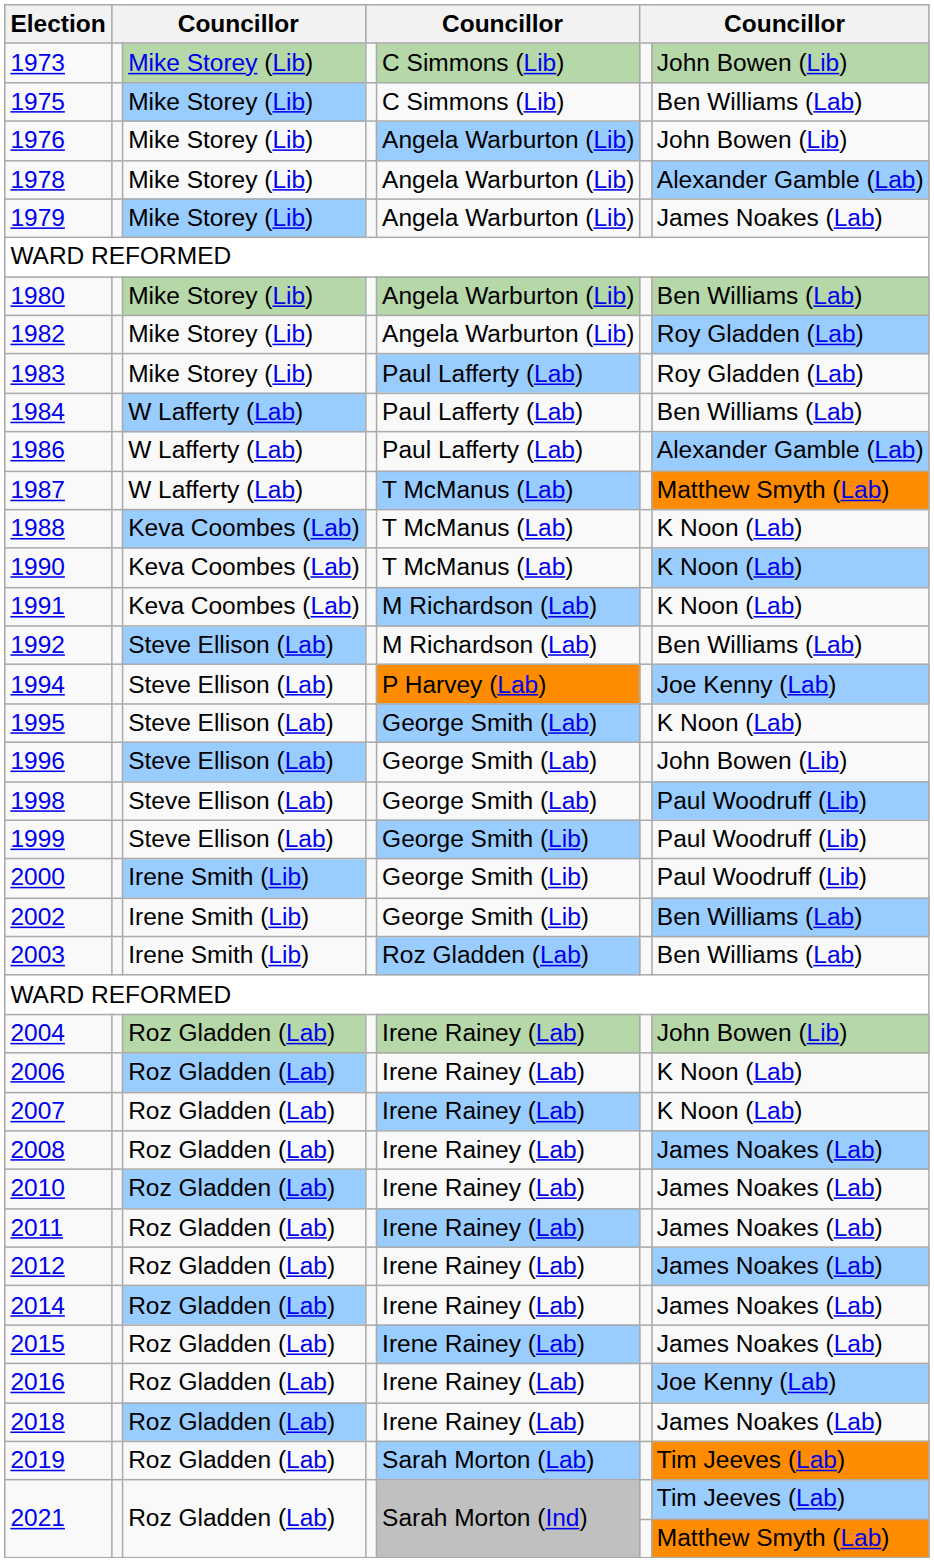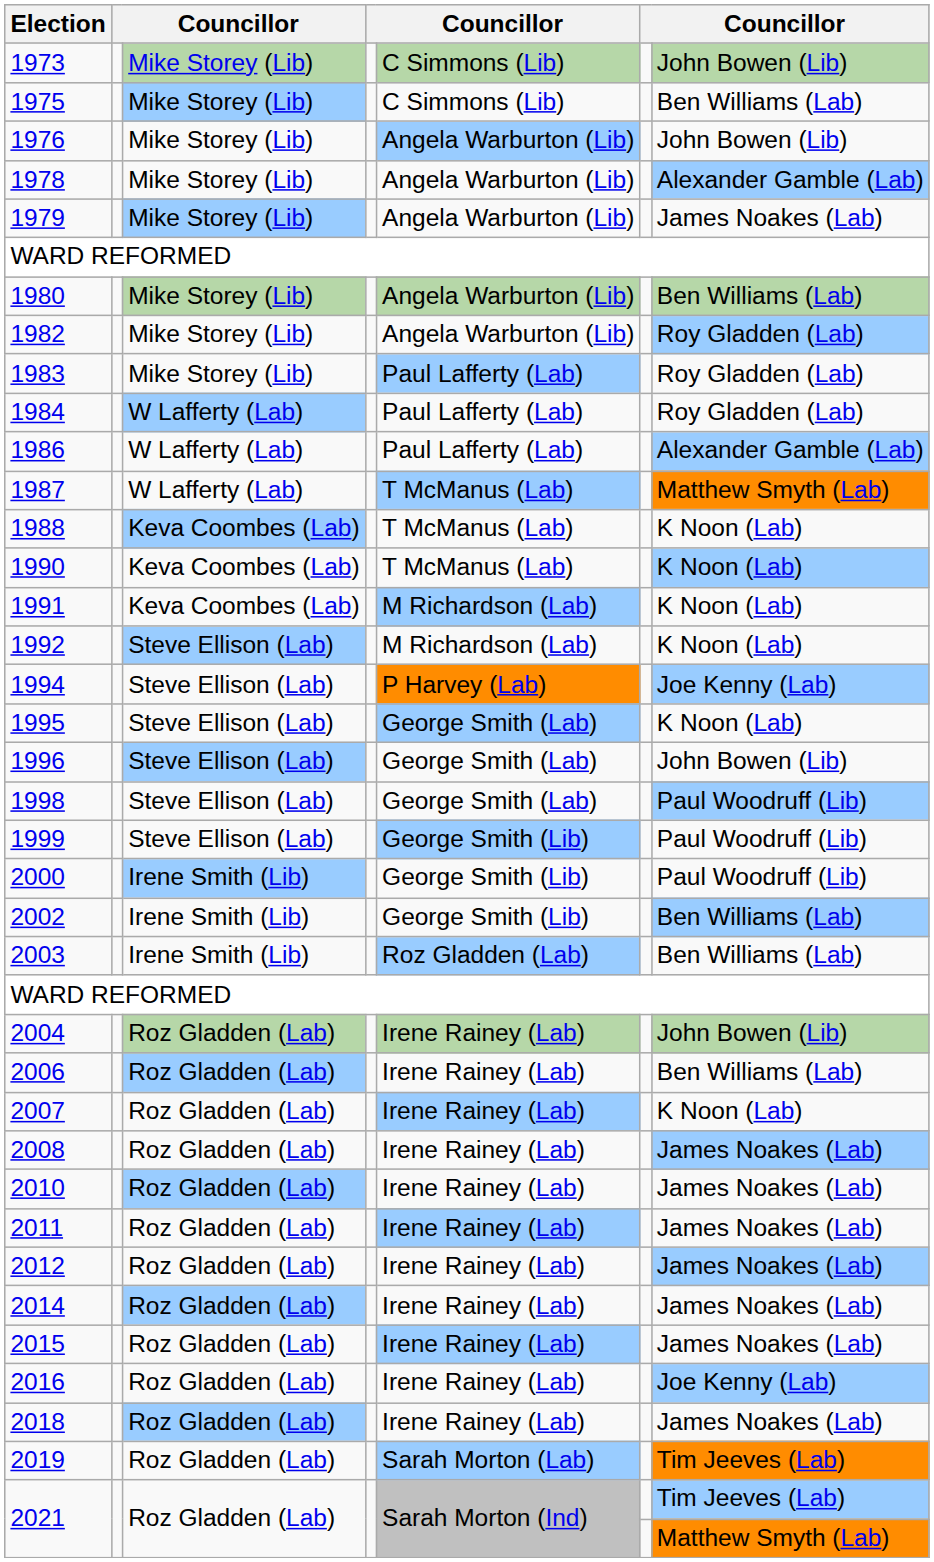(760, 412) Ben Williams (Lab) -> (760, 412) Roy Gladden (Lab)
(760, 645) Ben Williams (Lab) -> (730, 645) K Noon (Lab)
(730, 1072) K Noon (Lab) -> (760, 1072) Ben Williams (Lab)
